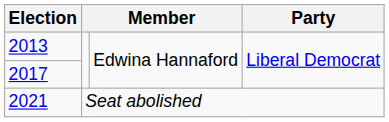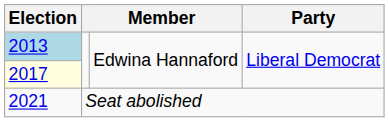(28, 46) no background -> (28, 46) lightblue background
(28, 74) no background -> (28, 74) lightyellow background
